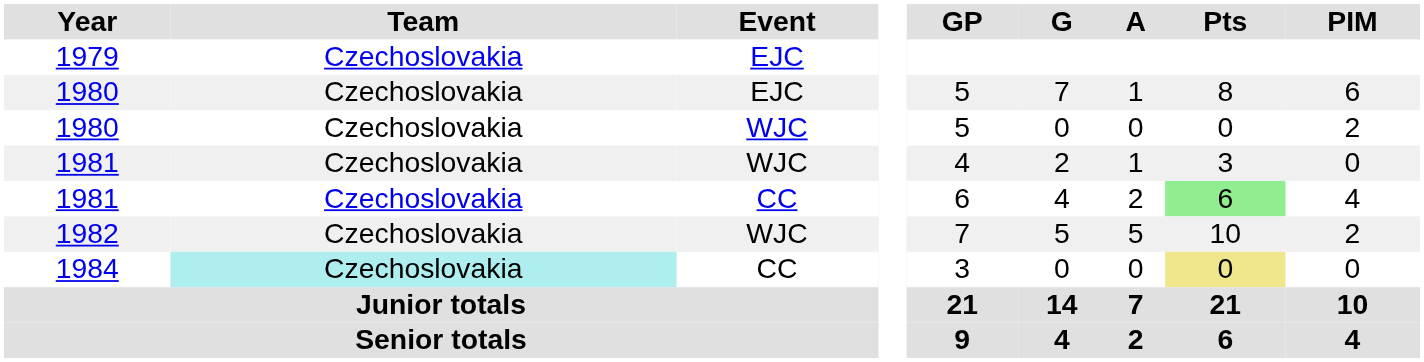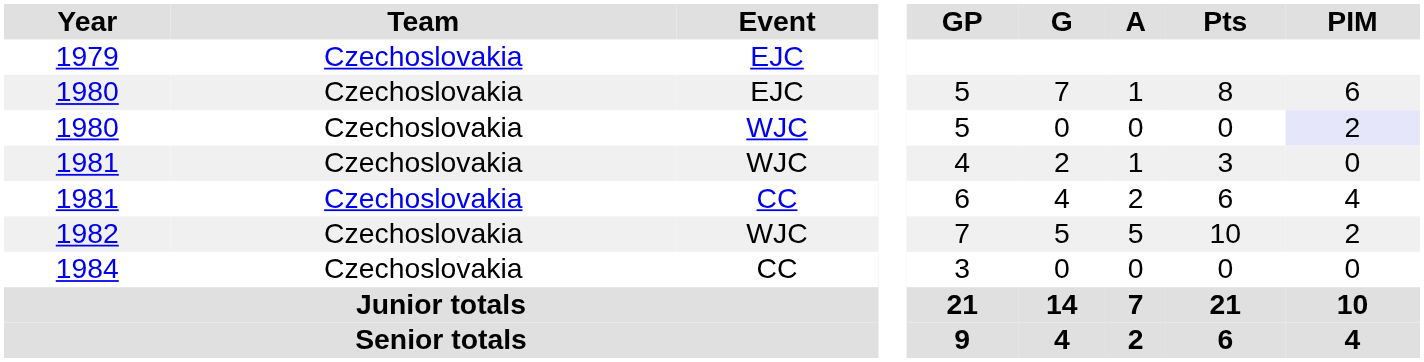(1352, 127) no background -> (1352, 127) lavender background
(1225, 198) lightgreen background -> (1225, 198) no background
(423, 269) paleturquoise background -> (423, 269) no background
(1225, 269) khaki background -> (1225, 269) no background
